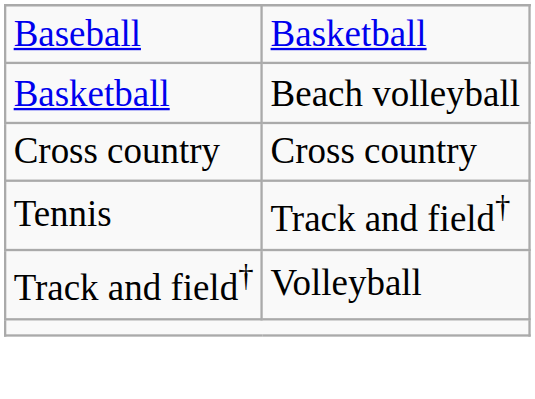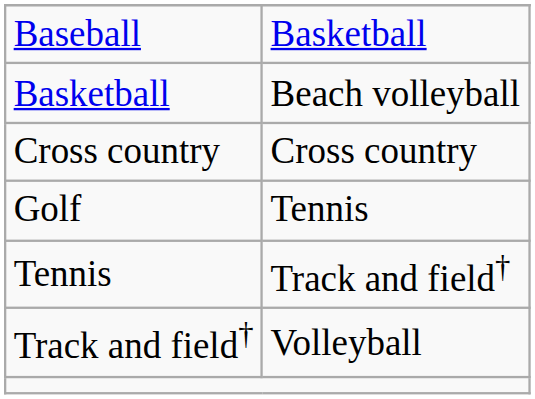+ row: (48, 209)
